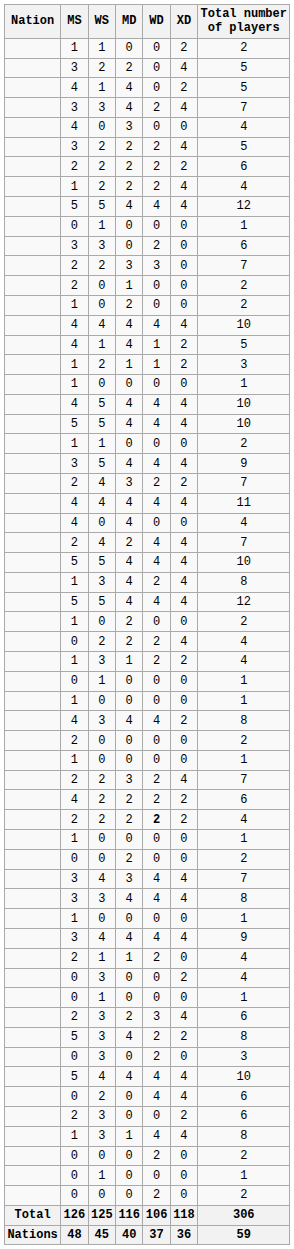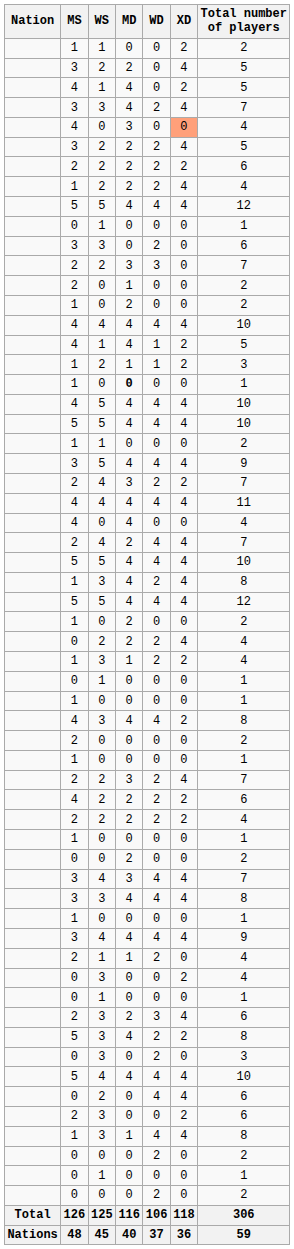(184, 127) no background -> (184, 127) lightsalmon background
(129, 384) normal -> (129, 384) bold
(157, 820) bold -> (157, 820) normal
